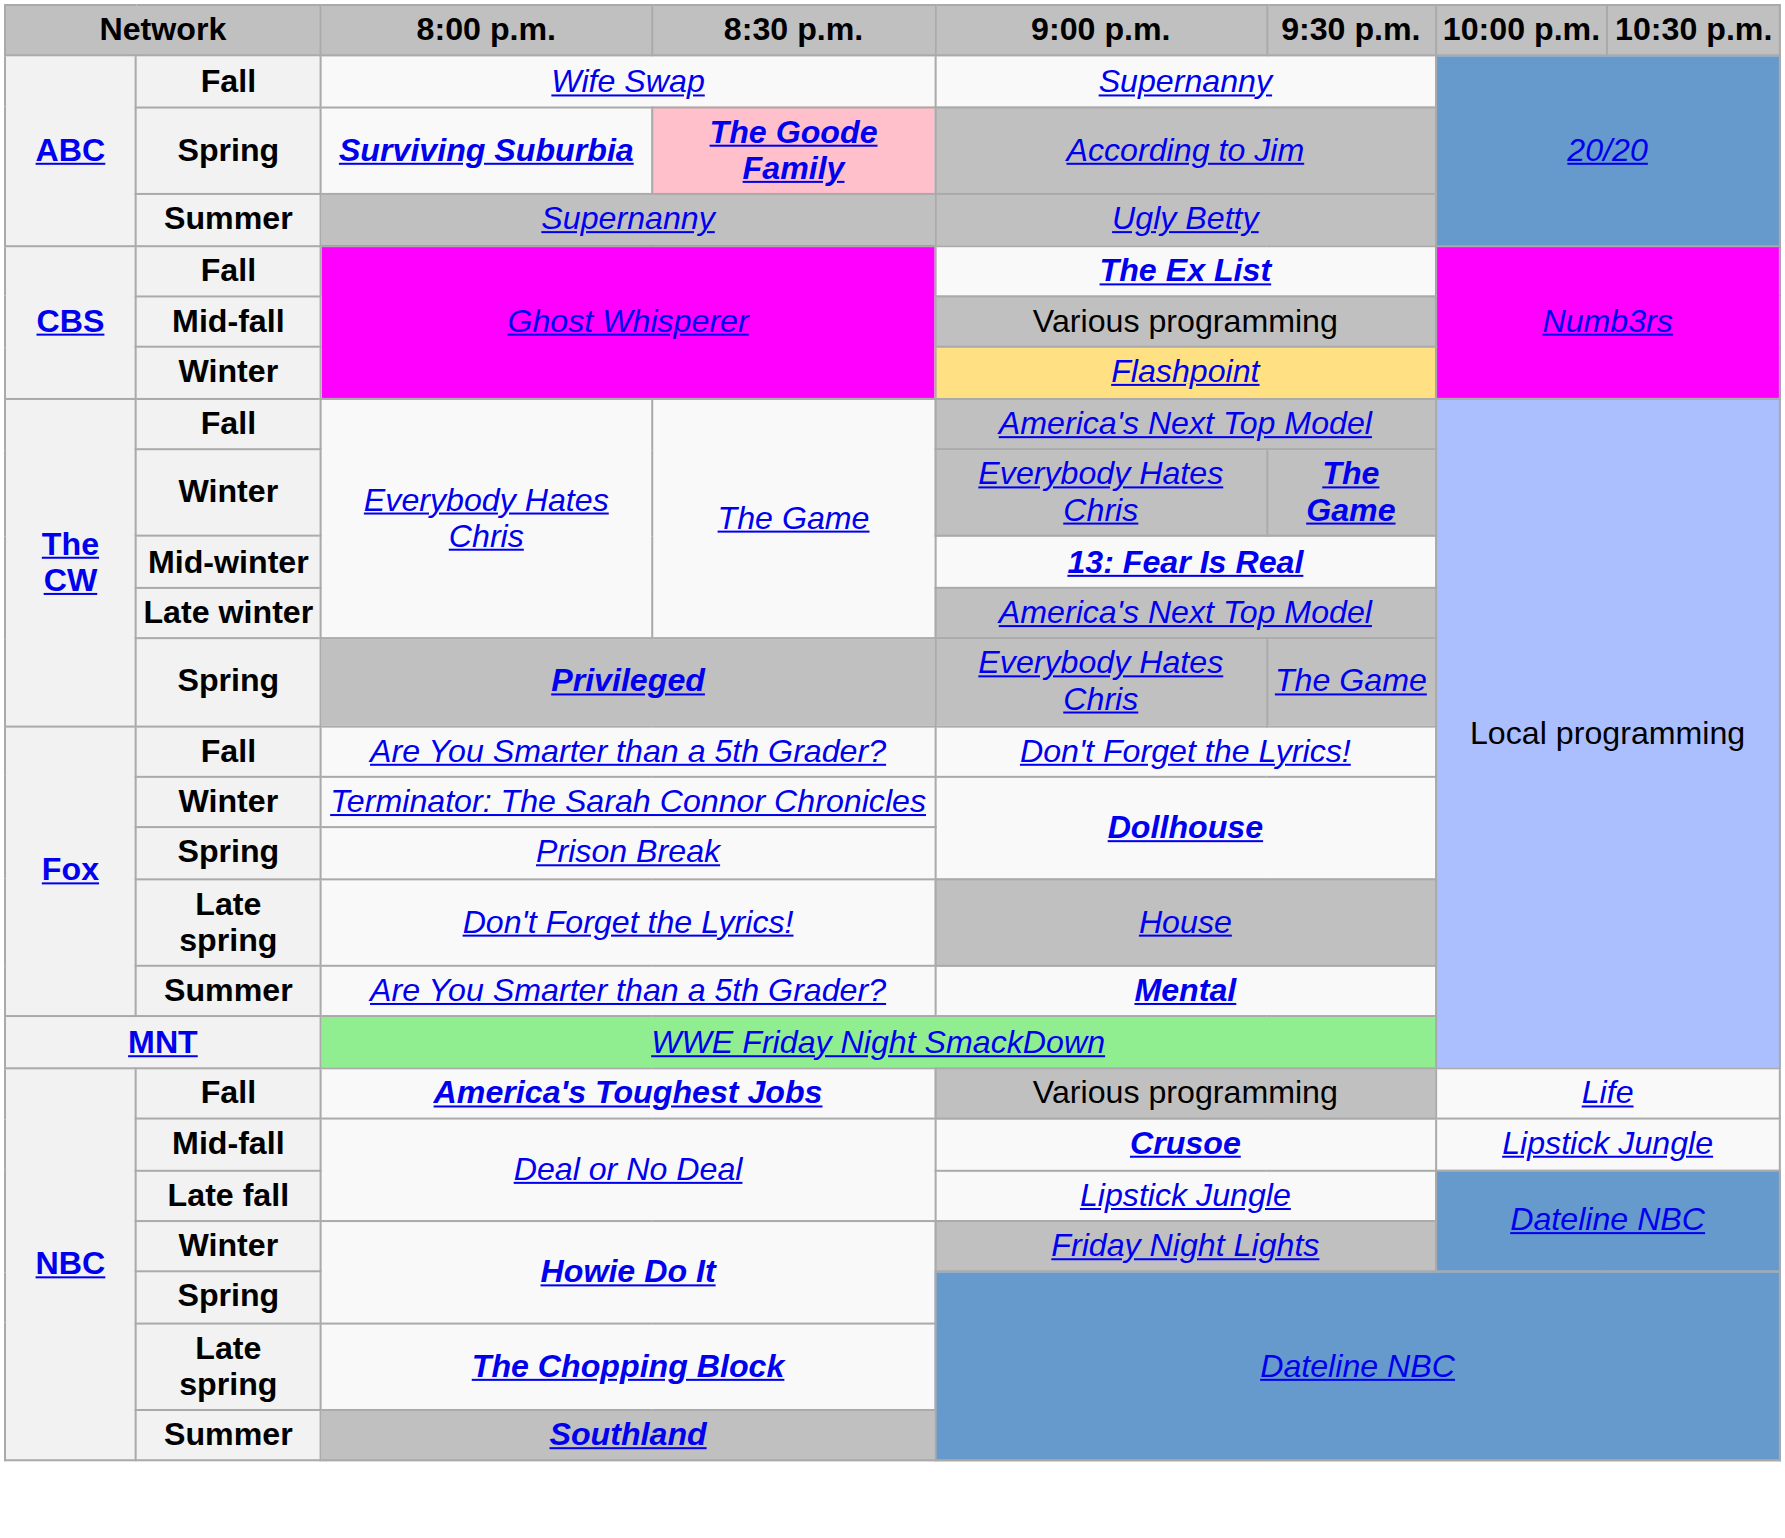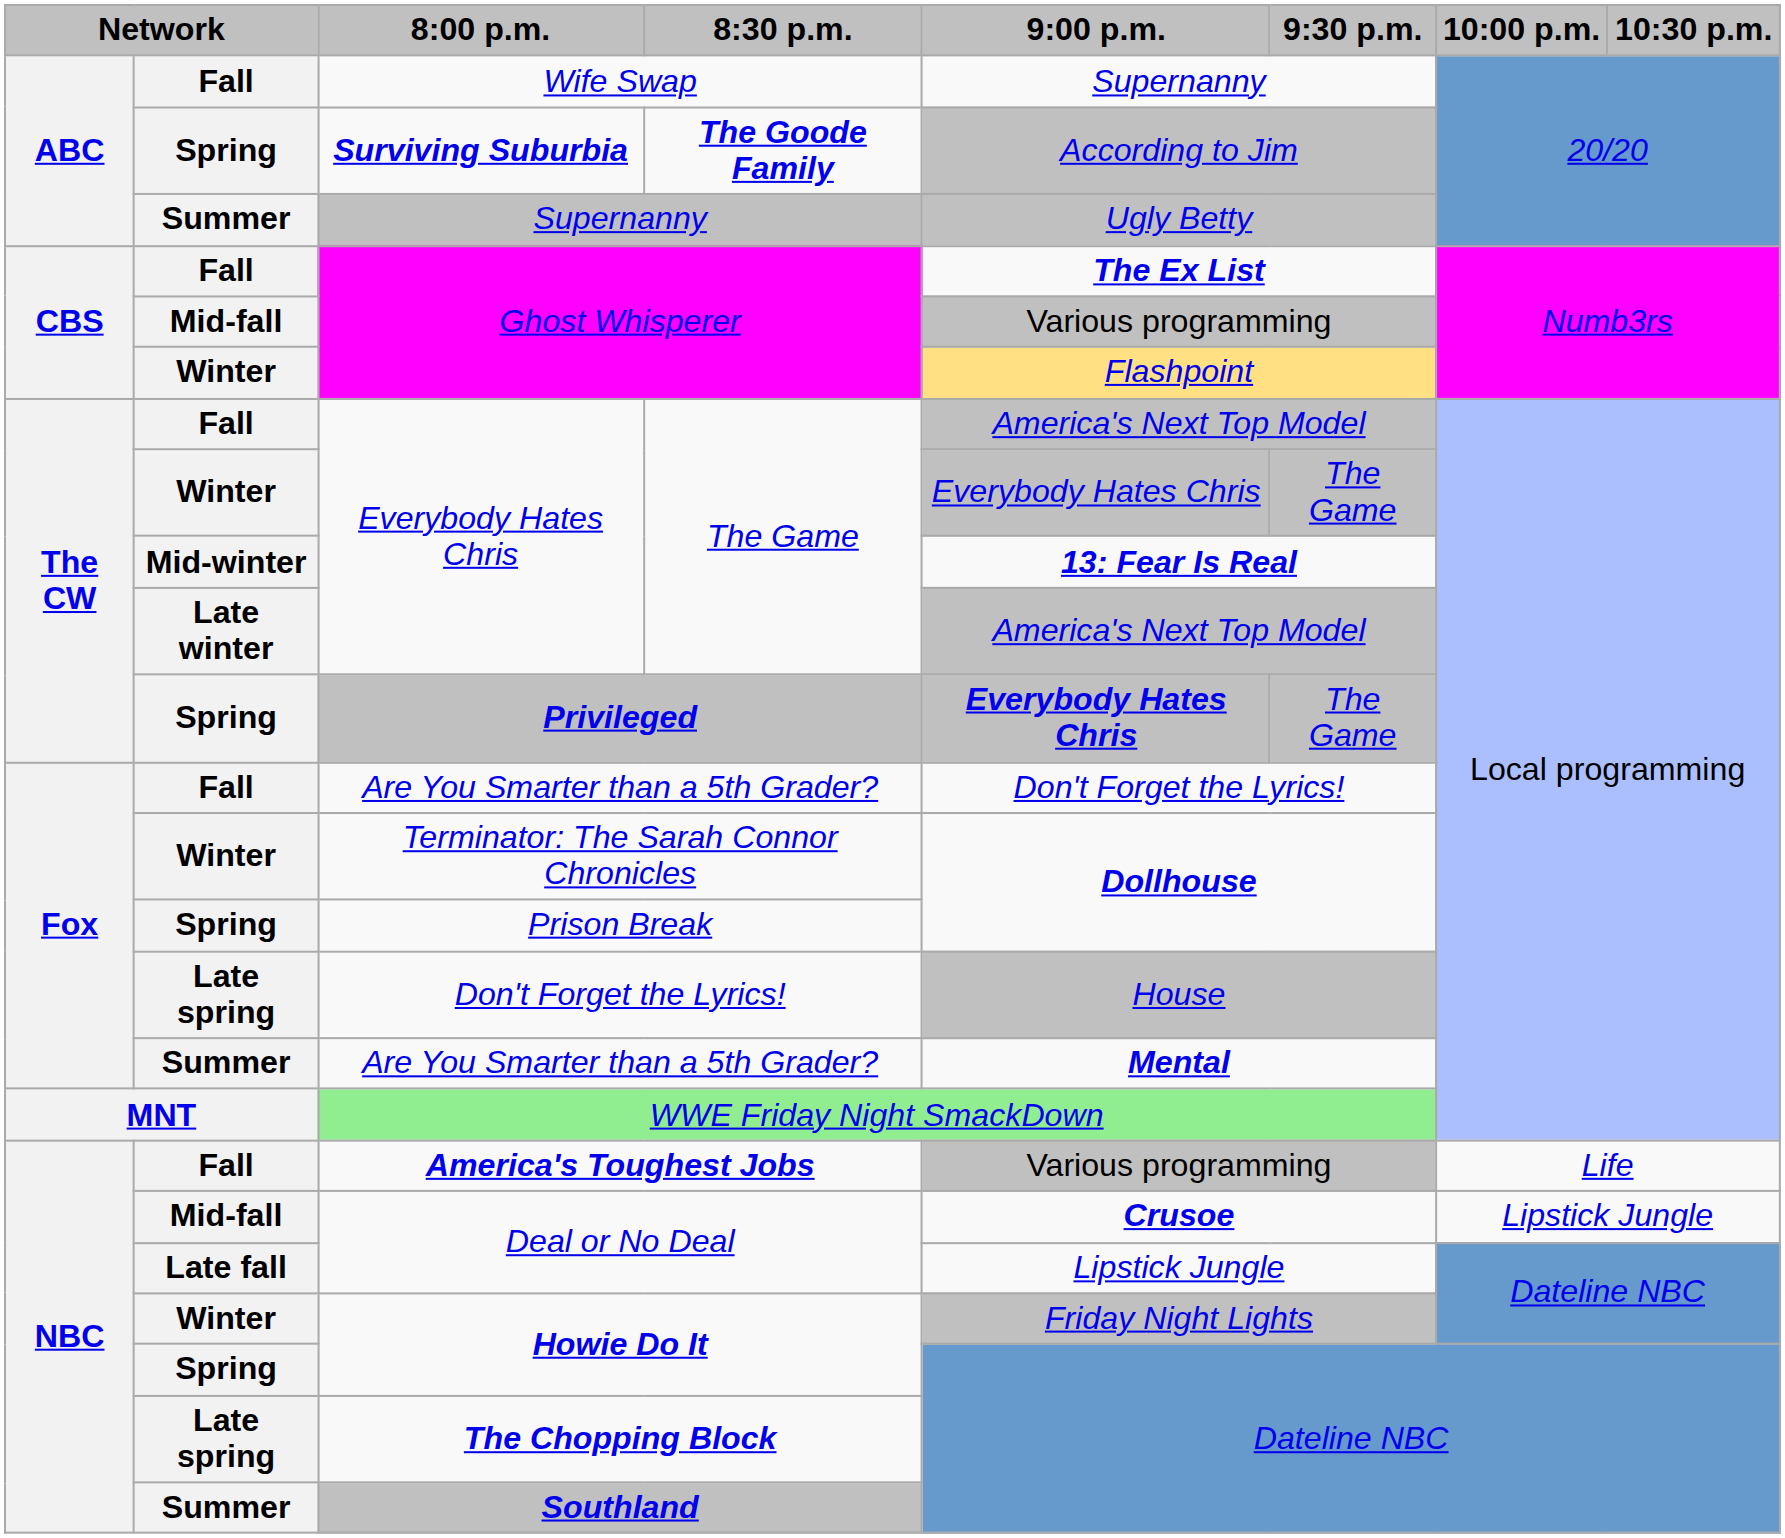(794, 150) pink background -> (783, 150) no background
(1351, 492) bold -> (1353, 492) normal
(1101, 681) normal -> (1096, 717) bold
